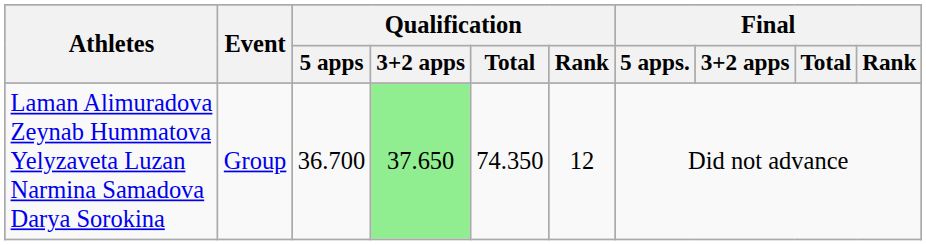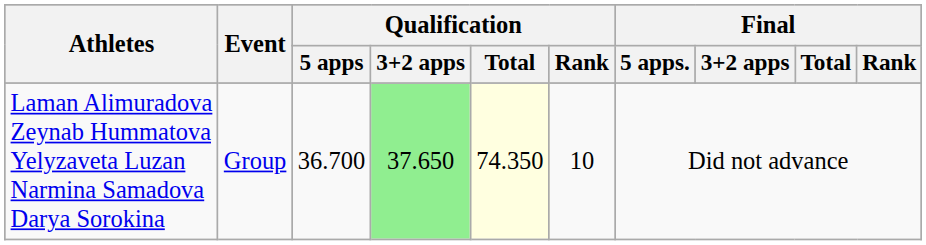(510, 161) no background -> (510, 161) lightyellow background
(582, 161) 12 -> (582, 161) 10
